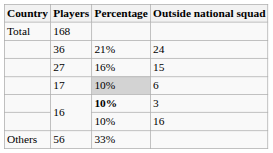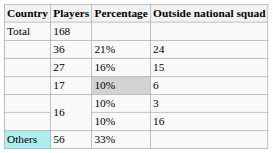(106, 103) bold -> (105, 103) normal
(22, 139) no background -> (22, 139) paleturquoise background
